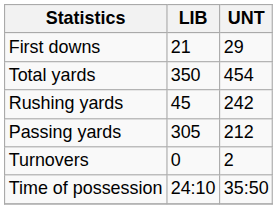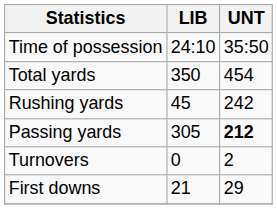rows swapped: (54, 47) <-> (86, 189)
(239, 132) normal -> (239, 132) bold
